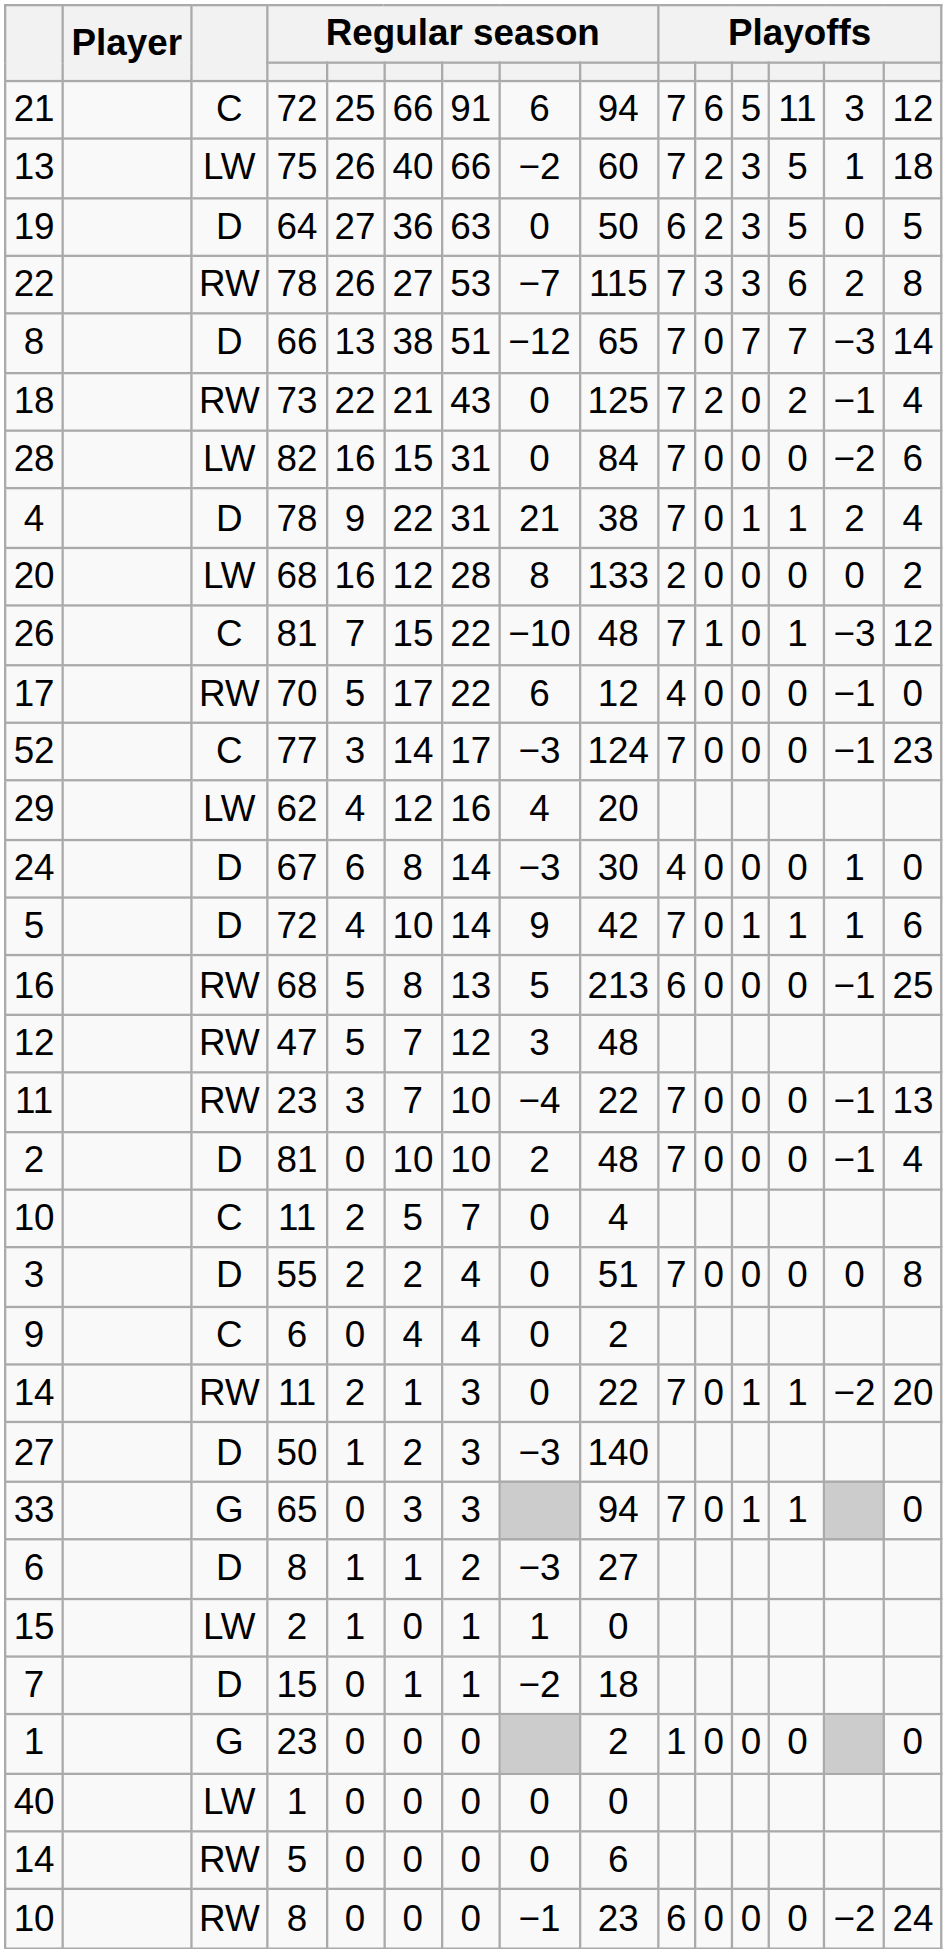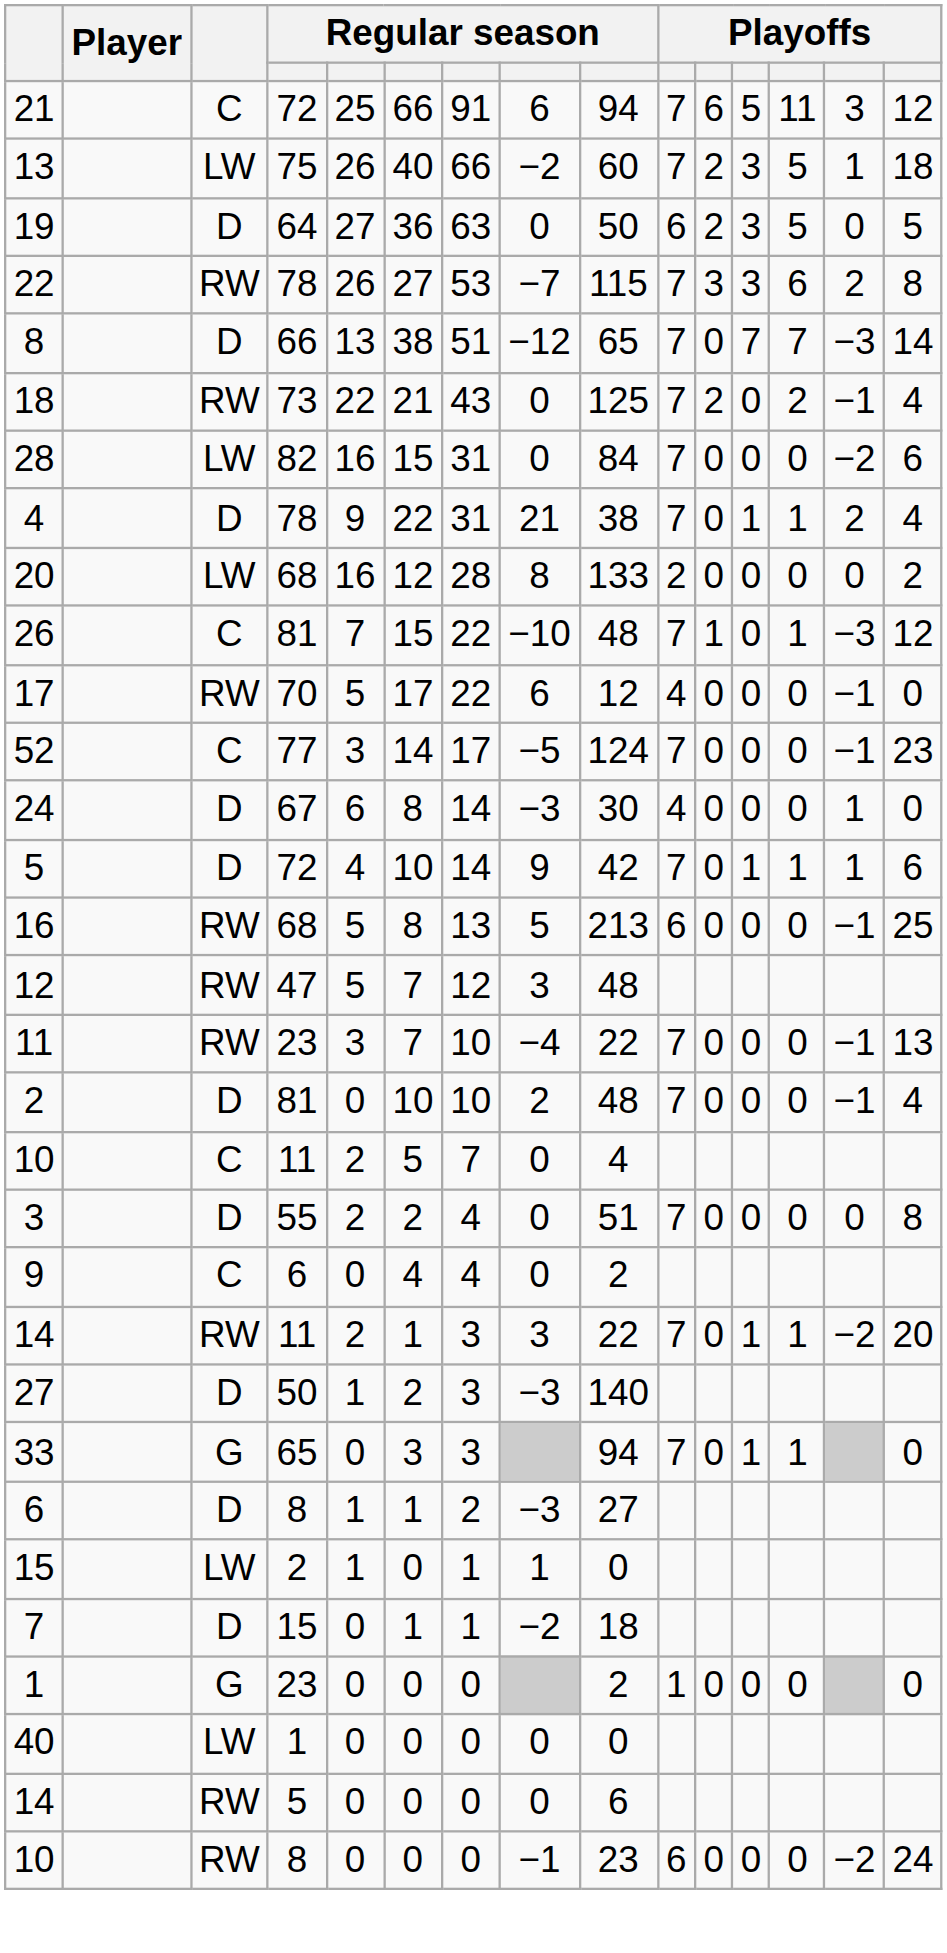(539, 750) −3 -> (539, 750) −5
- row: (34, 809)
(539, 1392) 0 -> (539, 1334) 3
